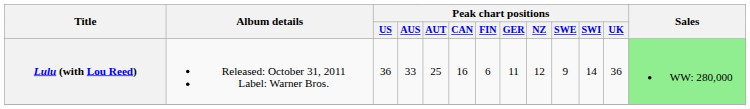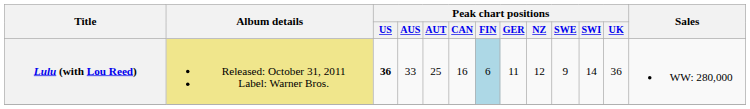(270, 78) no background -> (270, 78) khaki background
(386, 71) normal -> (386, 71) bold
(488, 71) no background -> (488, 71) lightblue background
(687, 78) lightgreen background -> (687, 78) no background
